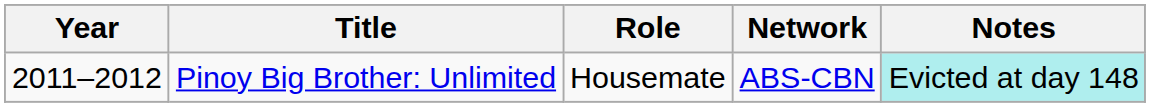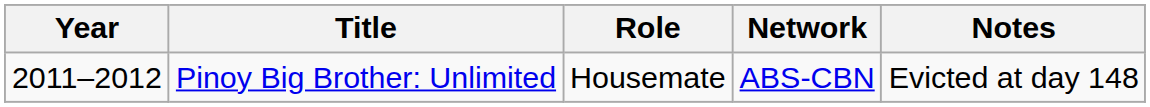(1014, 76) paleturquoise background -> (1014, 76) no background
